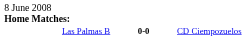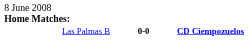(209, 31) normal -> (211, 31) bold
